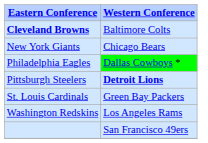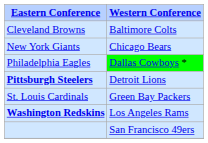(48, 29) bold -> (46, 29) normal
(46, 79) normal -> (50, 79) bold
(133, 79) bold -> (138, 79) normal
(53, 113) normal -> (56, 113) bold
